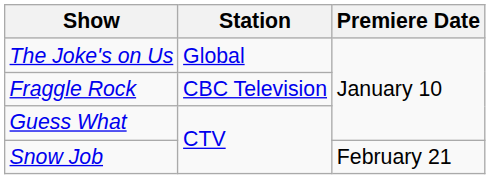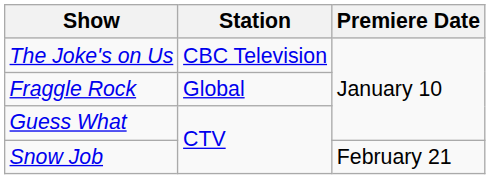(214, 55) Global -> (255, 55) CBC Television
(255, 88) CBC Television -> (214, 88) Global
